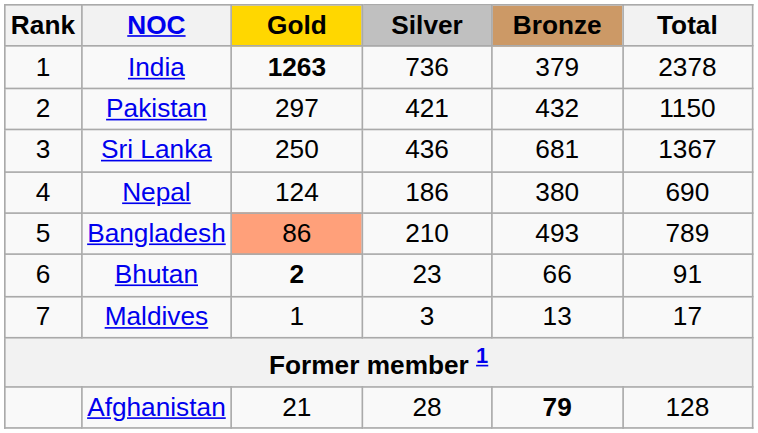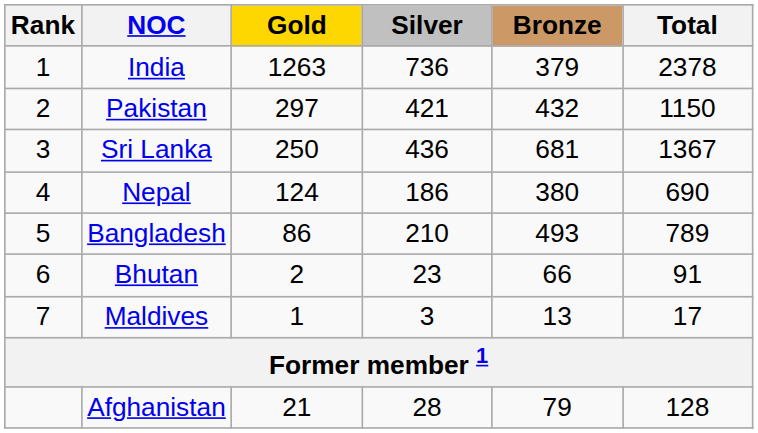(297, 66) bold -> (297, 66) normal
(297, 233) lightsalmon background -> (297, 233) no background
(297, 274) bold -> (297, 274) normal
(557, 406) bold -> (557, 406) normal
